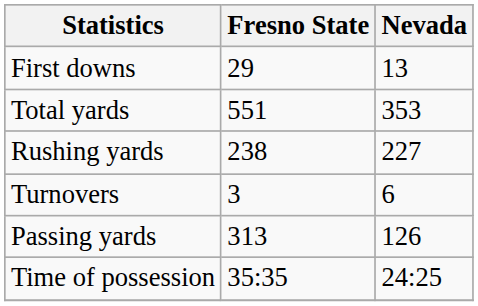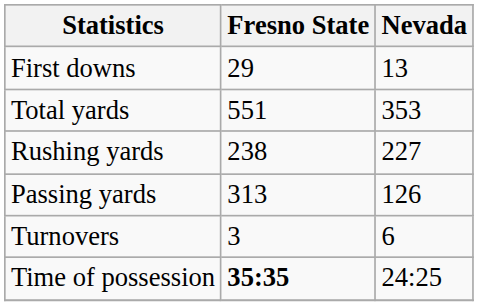rows swapped: (84, 236) <-> (65, 194)
(258, 278) normal -> (258, 278) bold
